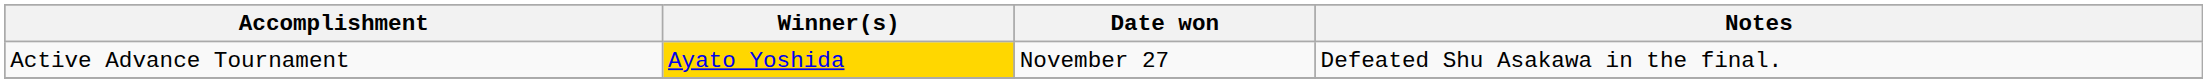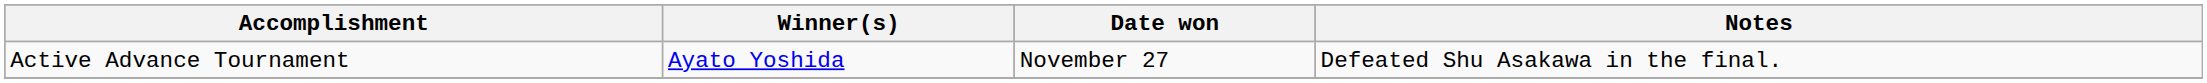(756, 60) gold background -> (756, 60) no background
